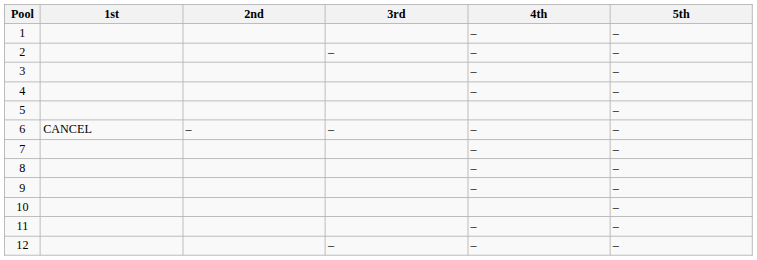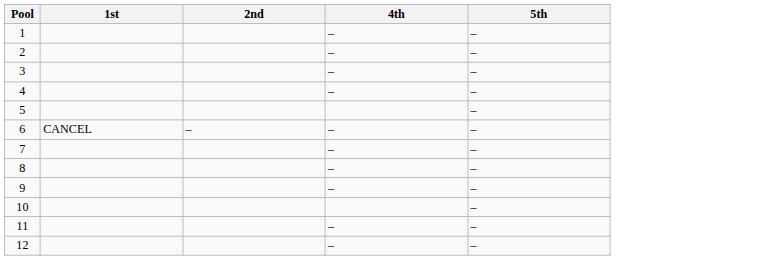- column: (396, 14)
